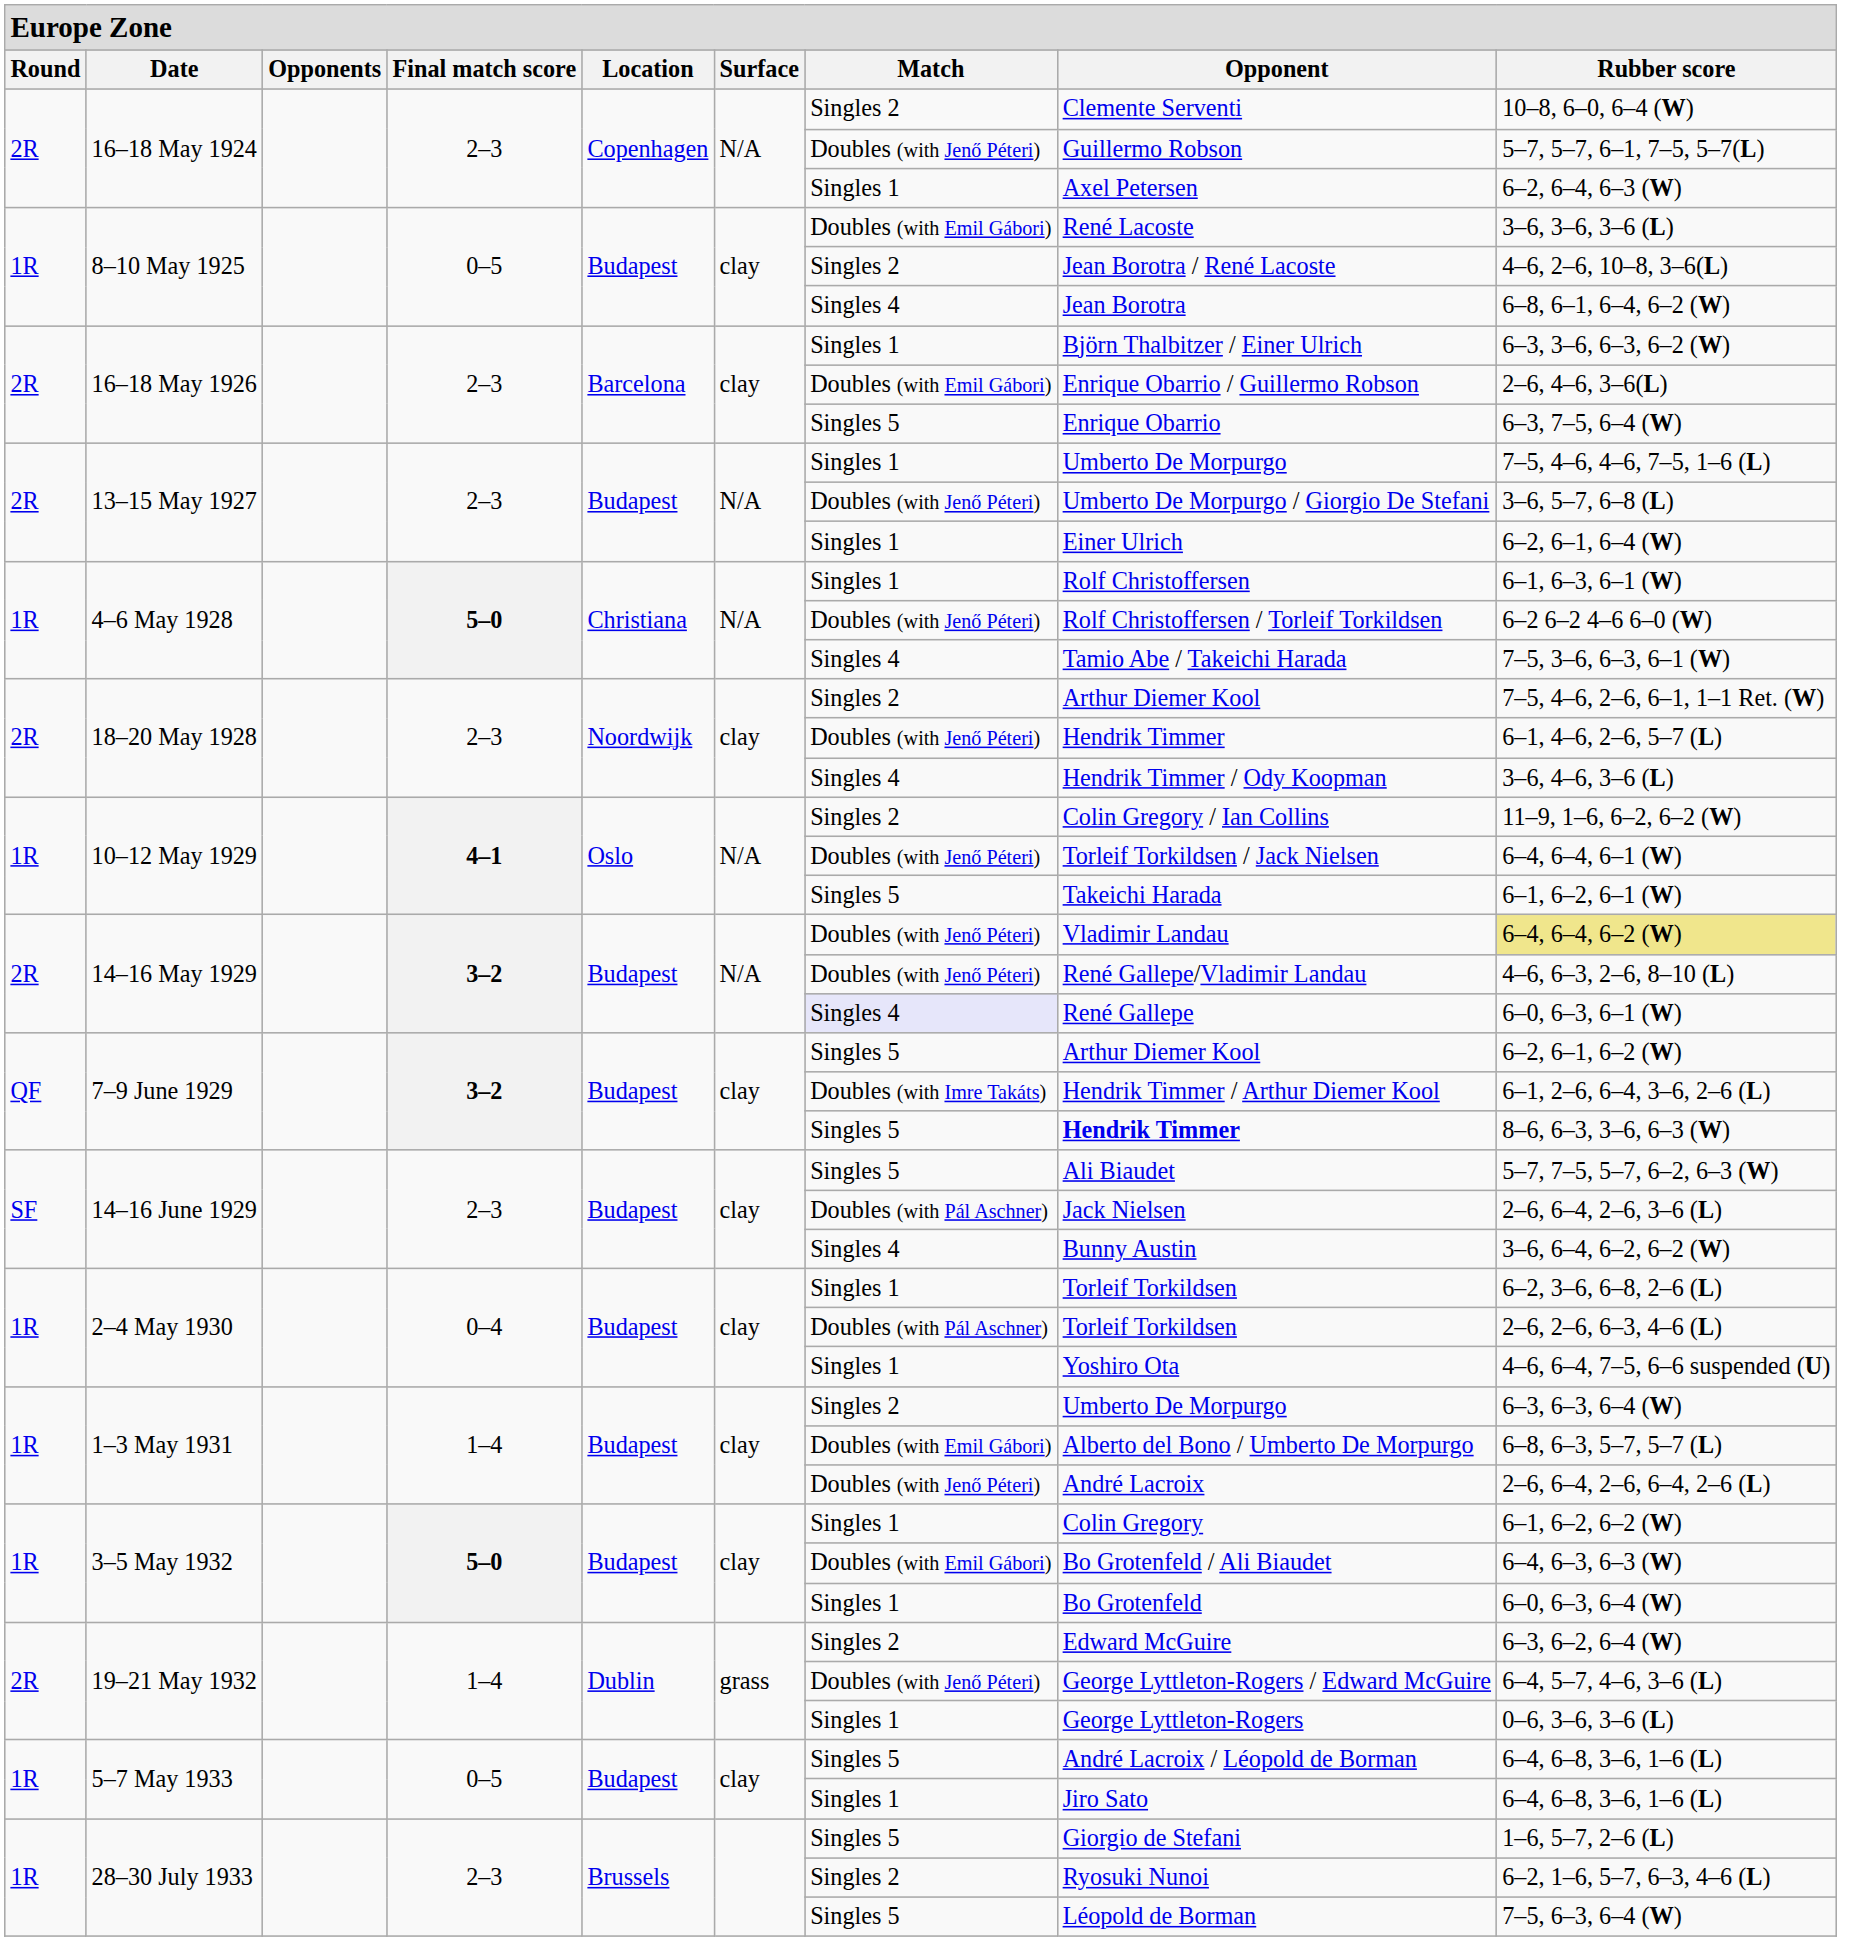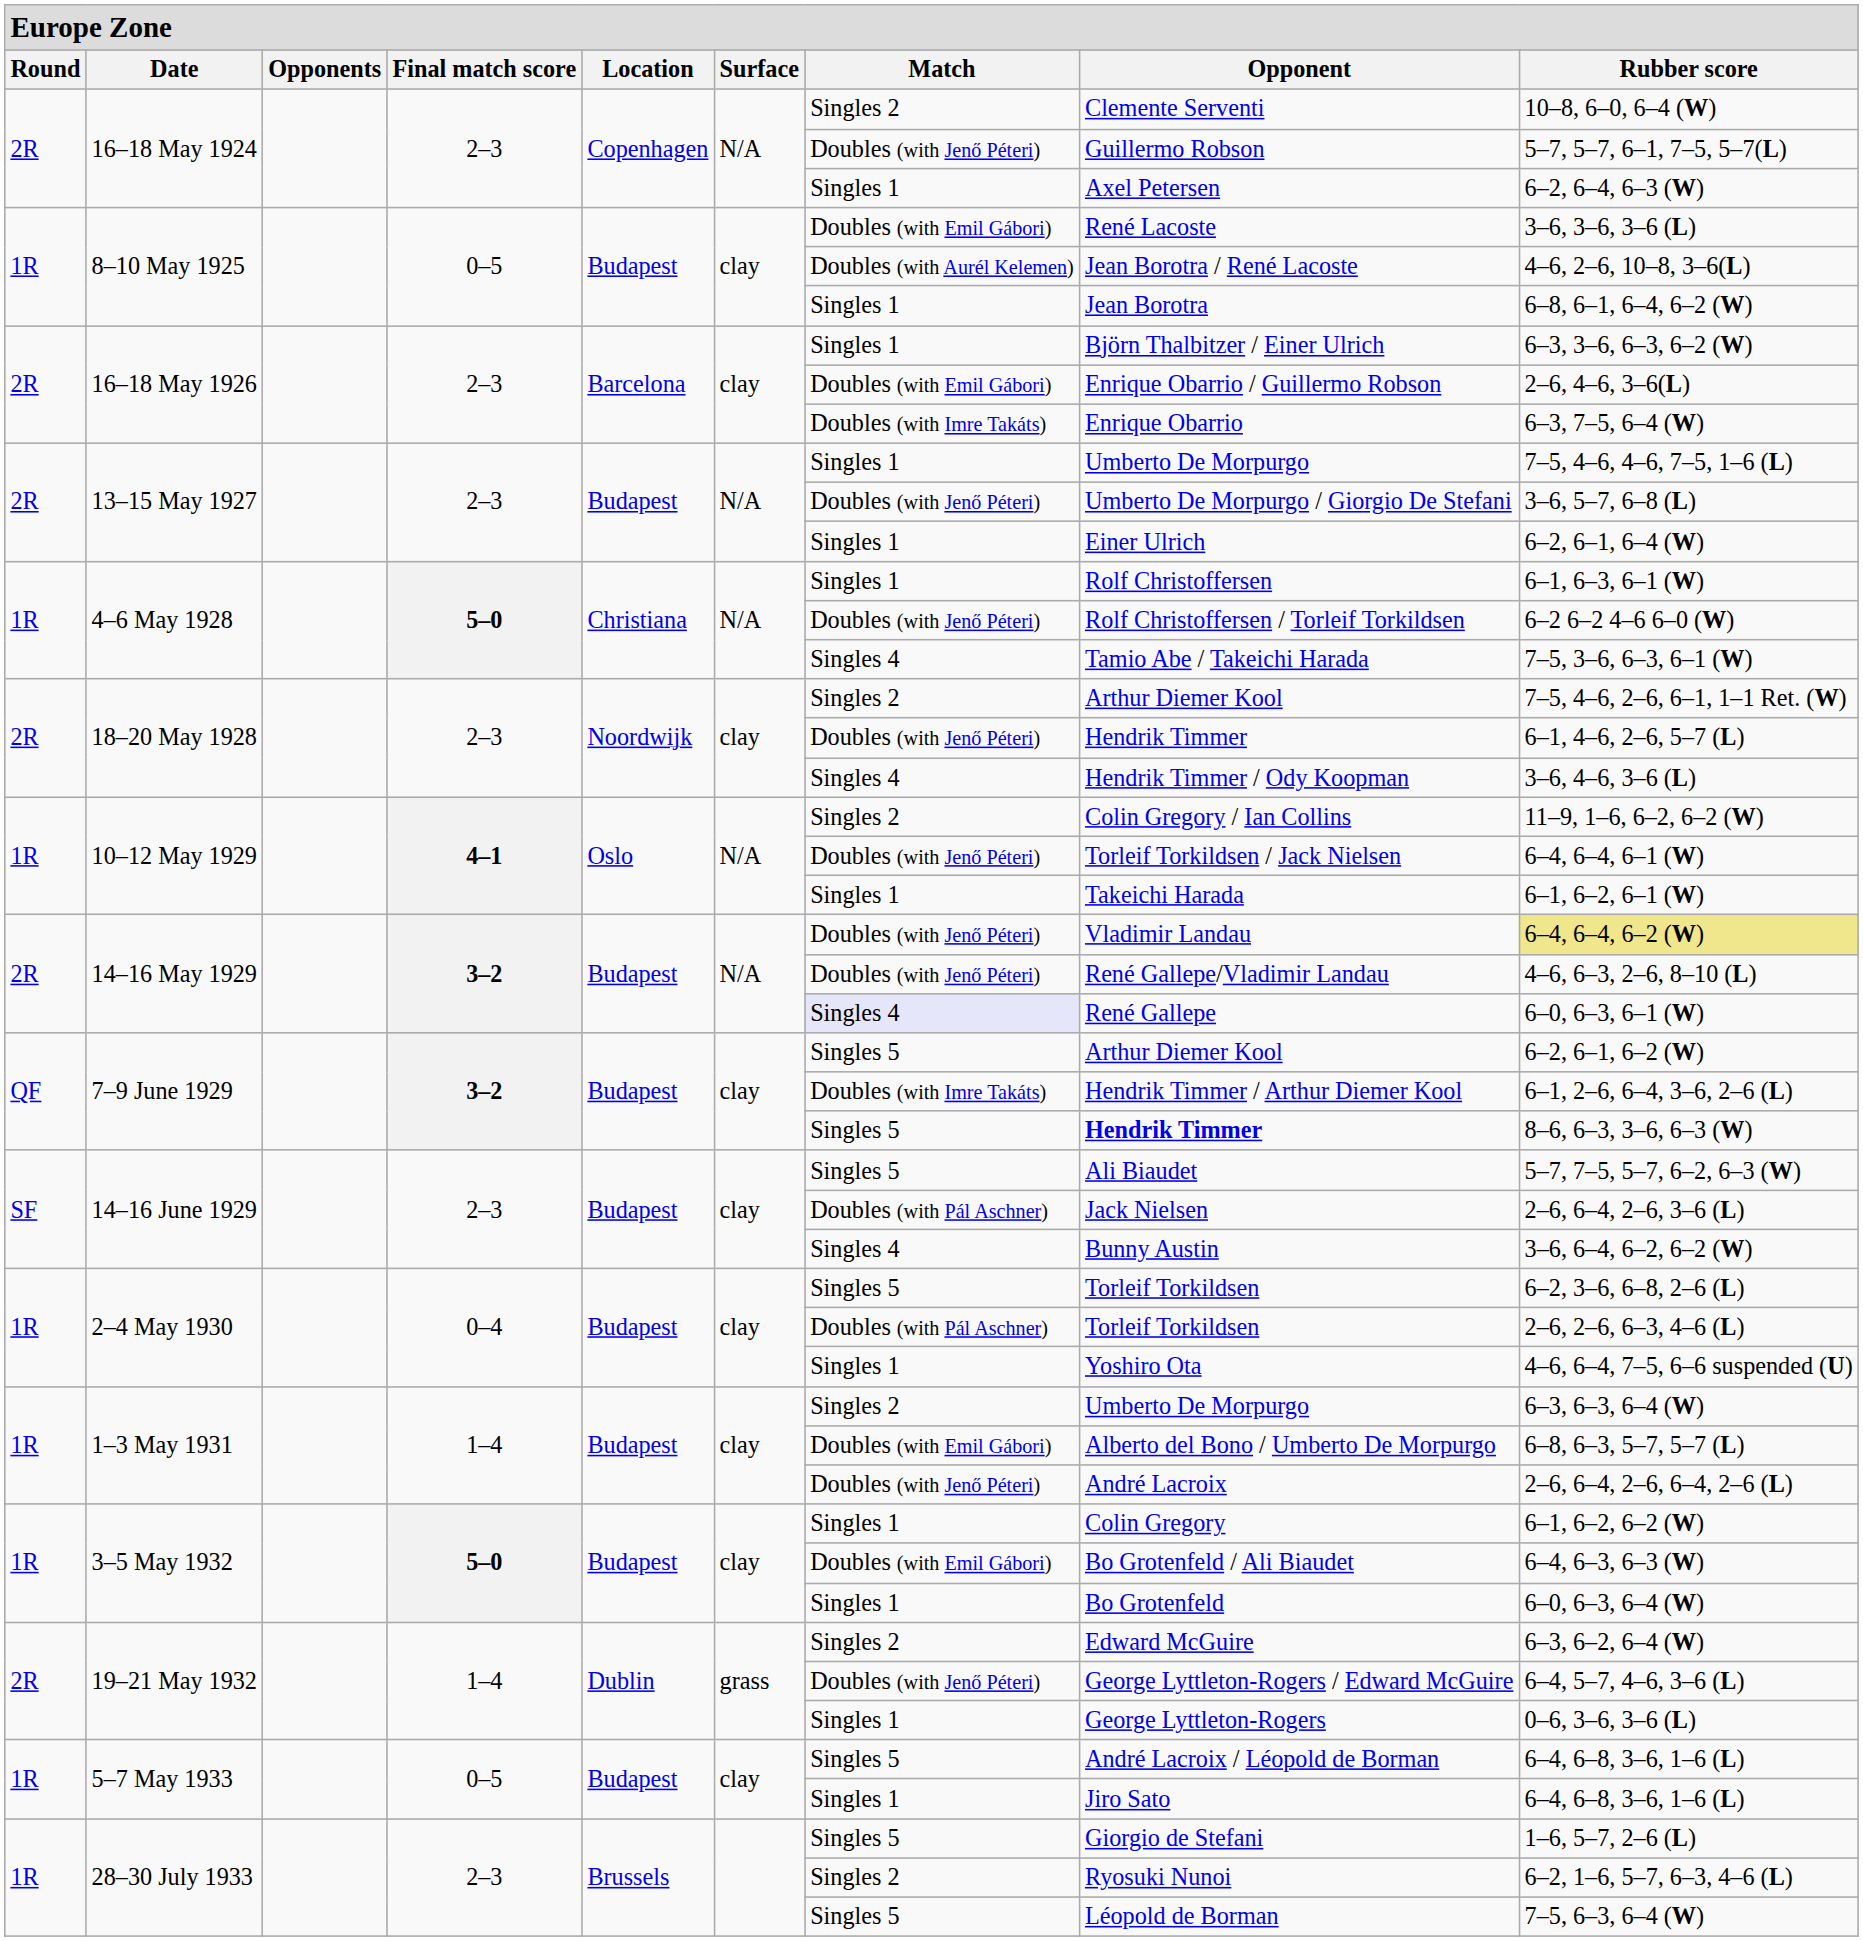(855, 265) Singles 2 -> (942, 265) Doubles (with Aurél Kelemen)
(855, 304) Singles 4 -> (855, 304) Singles 1
(855, 422) Singles 5 -> (928, 422) Doubles (with Imre Takáts)
(855, 894) Singles 5 -> (855, 894) Singles 1
(855, 1287) Singles 1 -> (855, 1287) Singles 5
